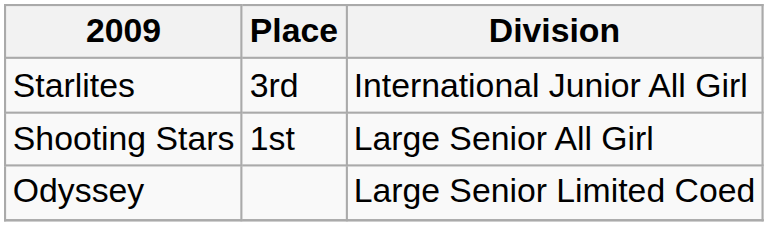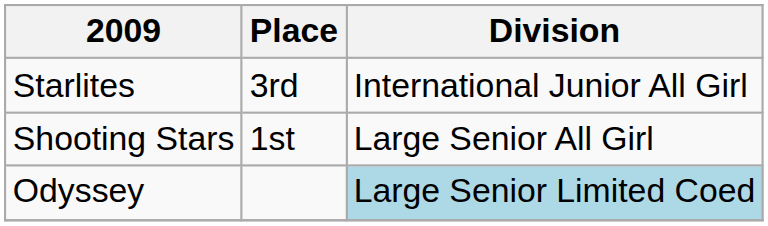(554, 191) no background -> (554, 191) lightblue background
